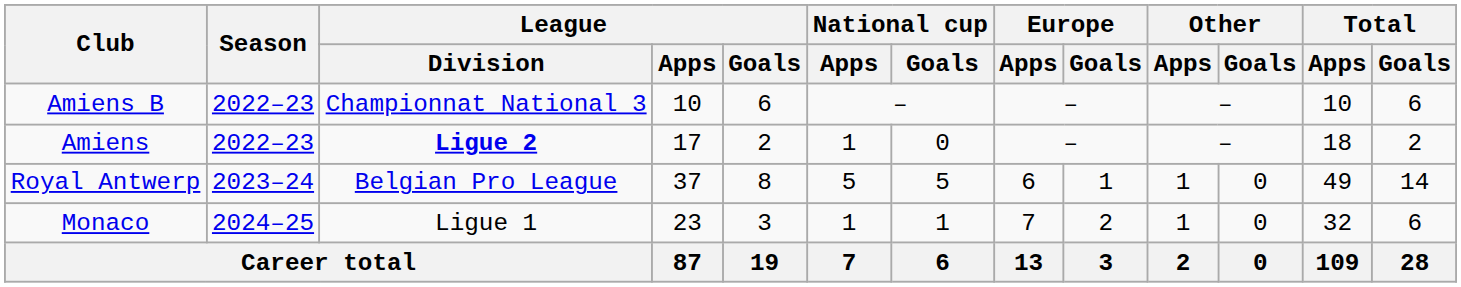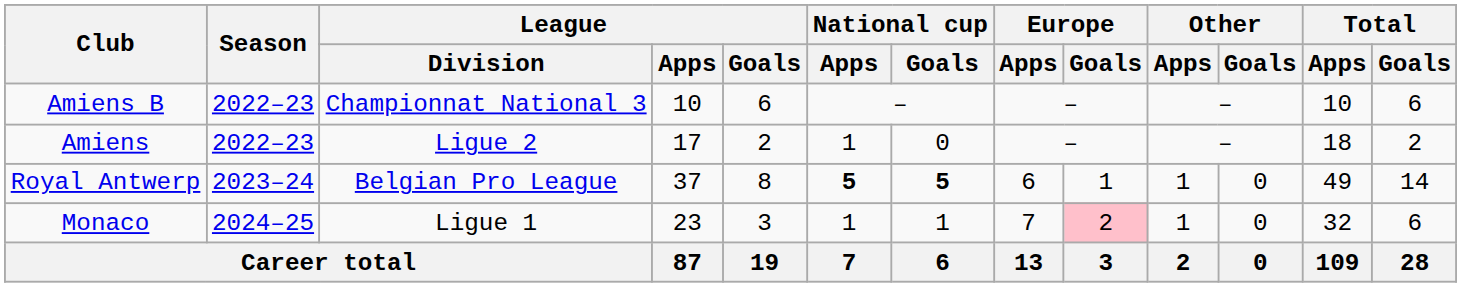(486, 144) bold -> (486, 144) normal
(849, 183) normal -> (849, 183) bold
(942, 183) normal -> (942, 183) bold
(1106, 223) no background -> (1106, 223) pink background
